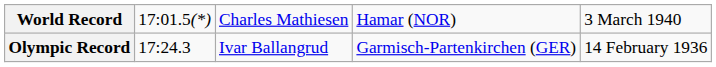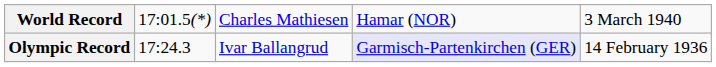(466, 47) no background -> (466, 47) lavender background
